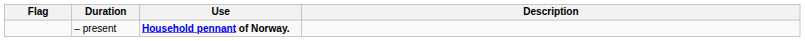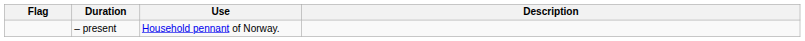(216, 28) bold -> (211, 28) normal
